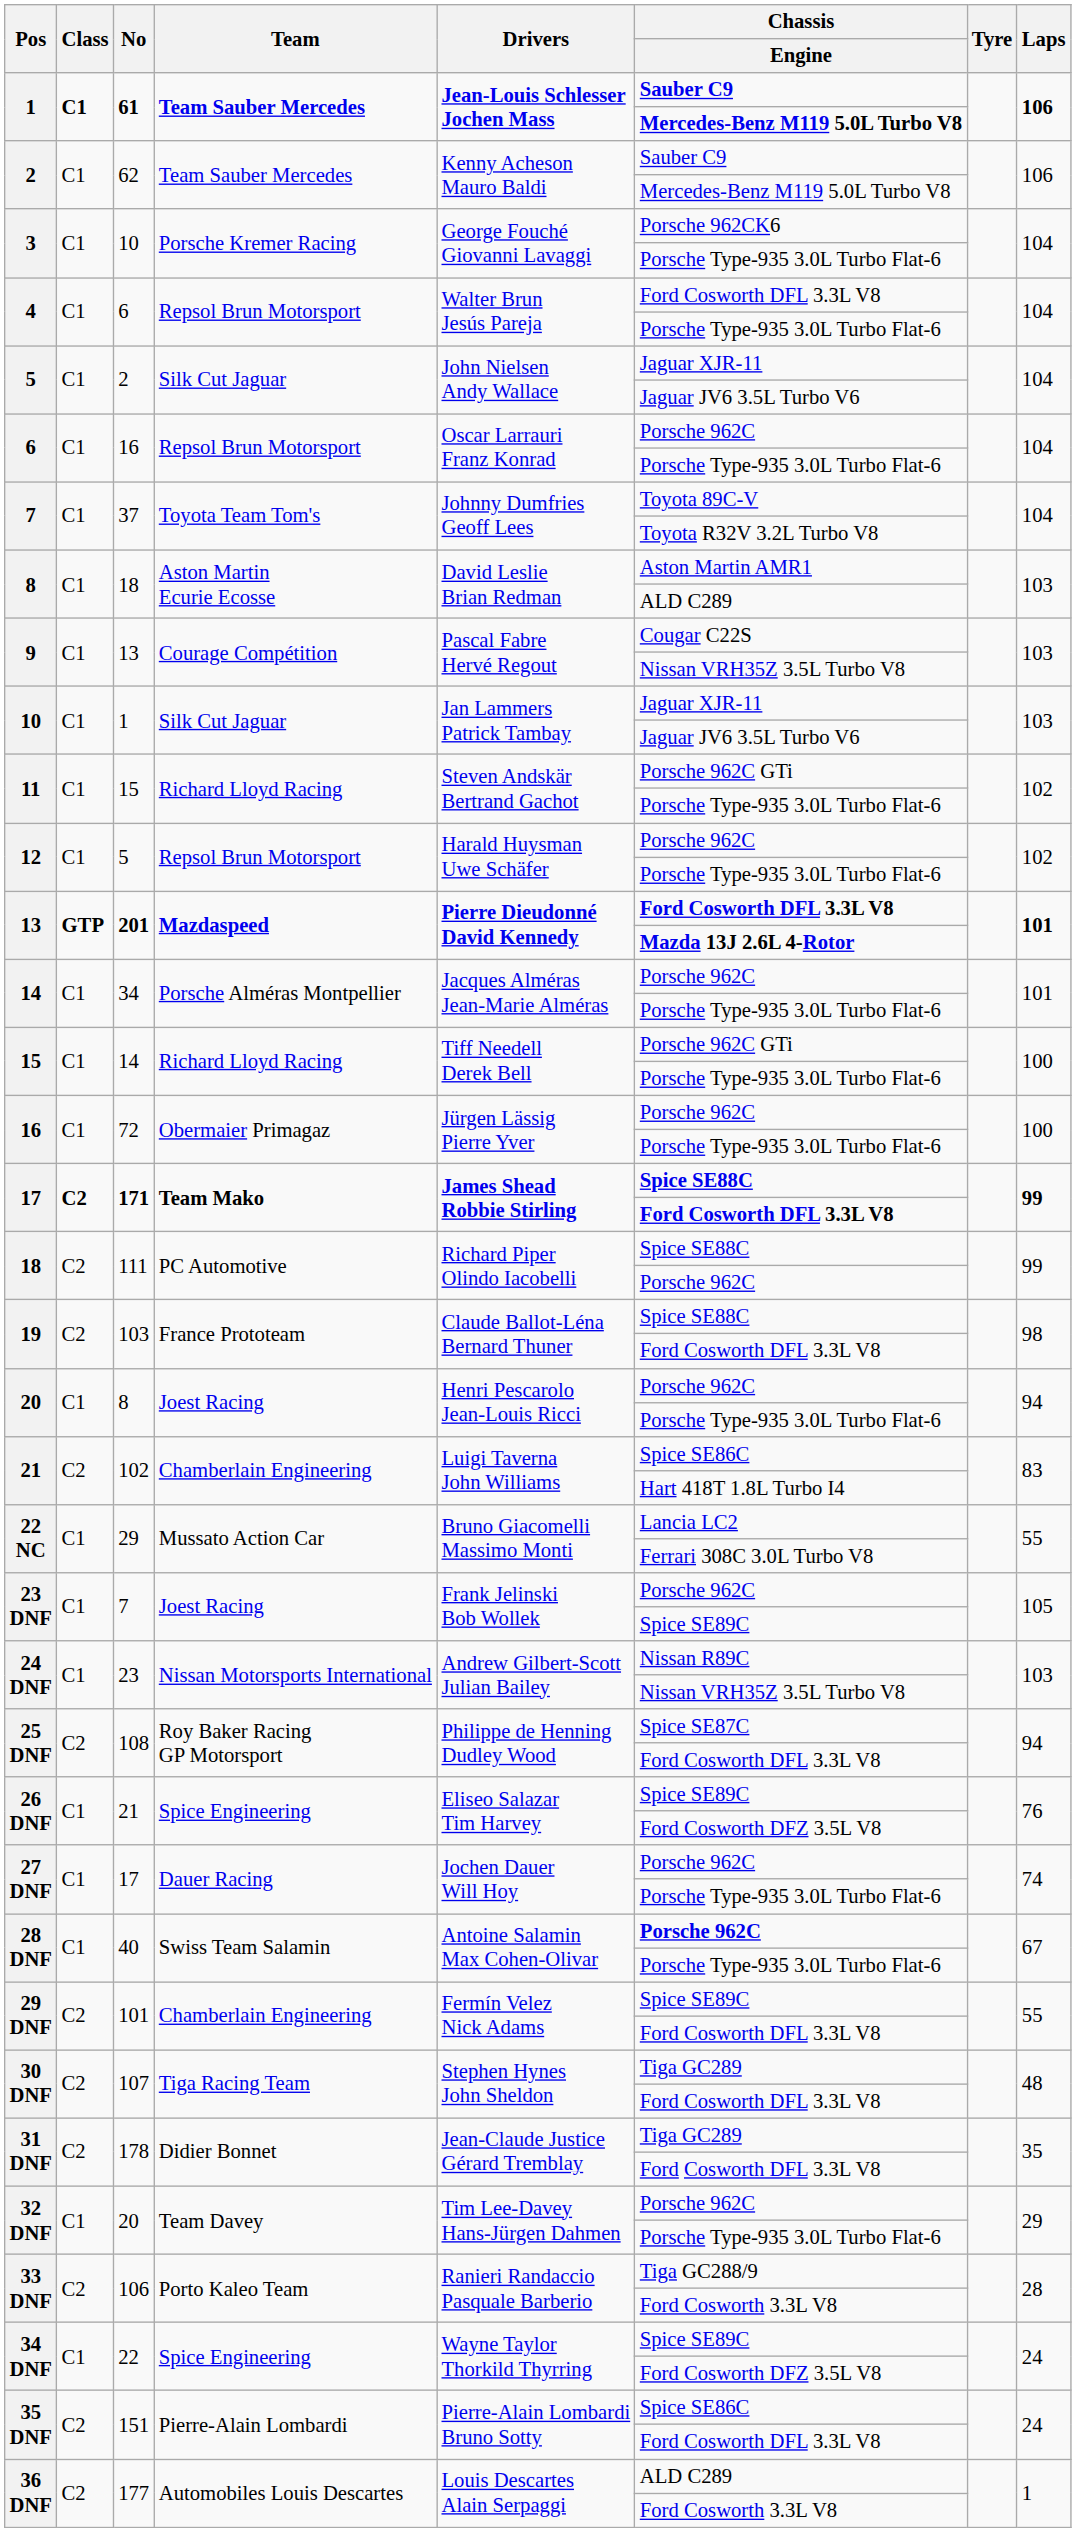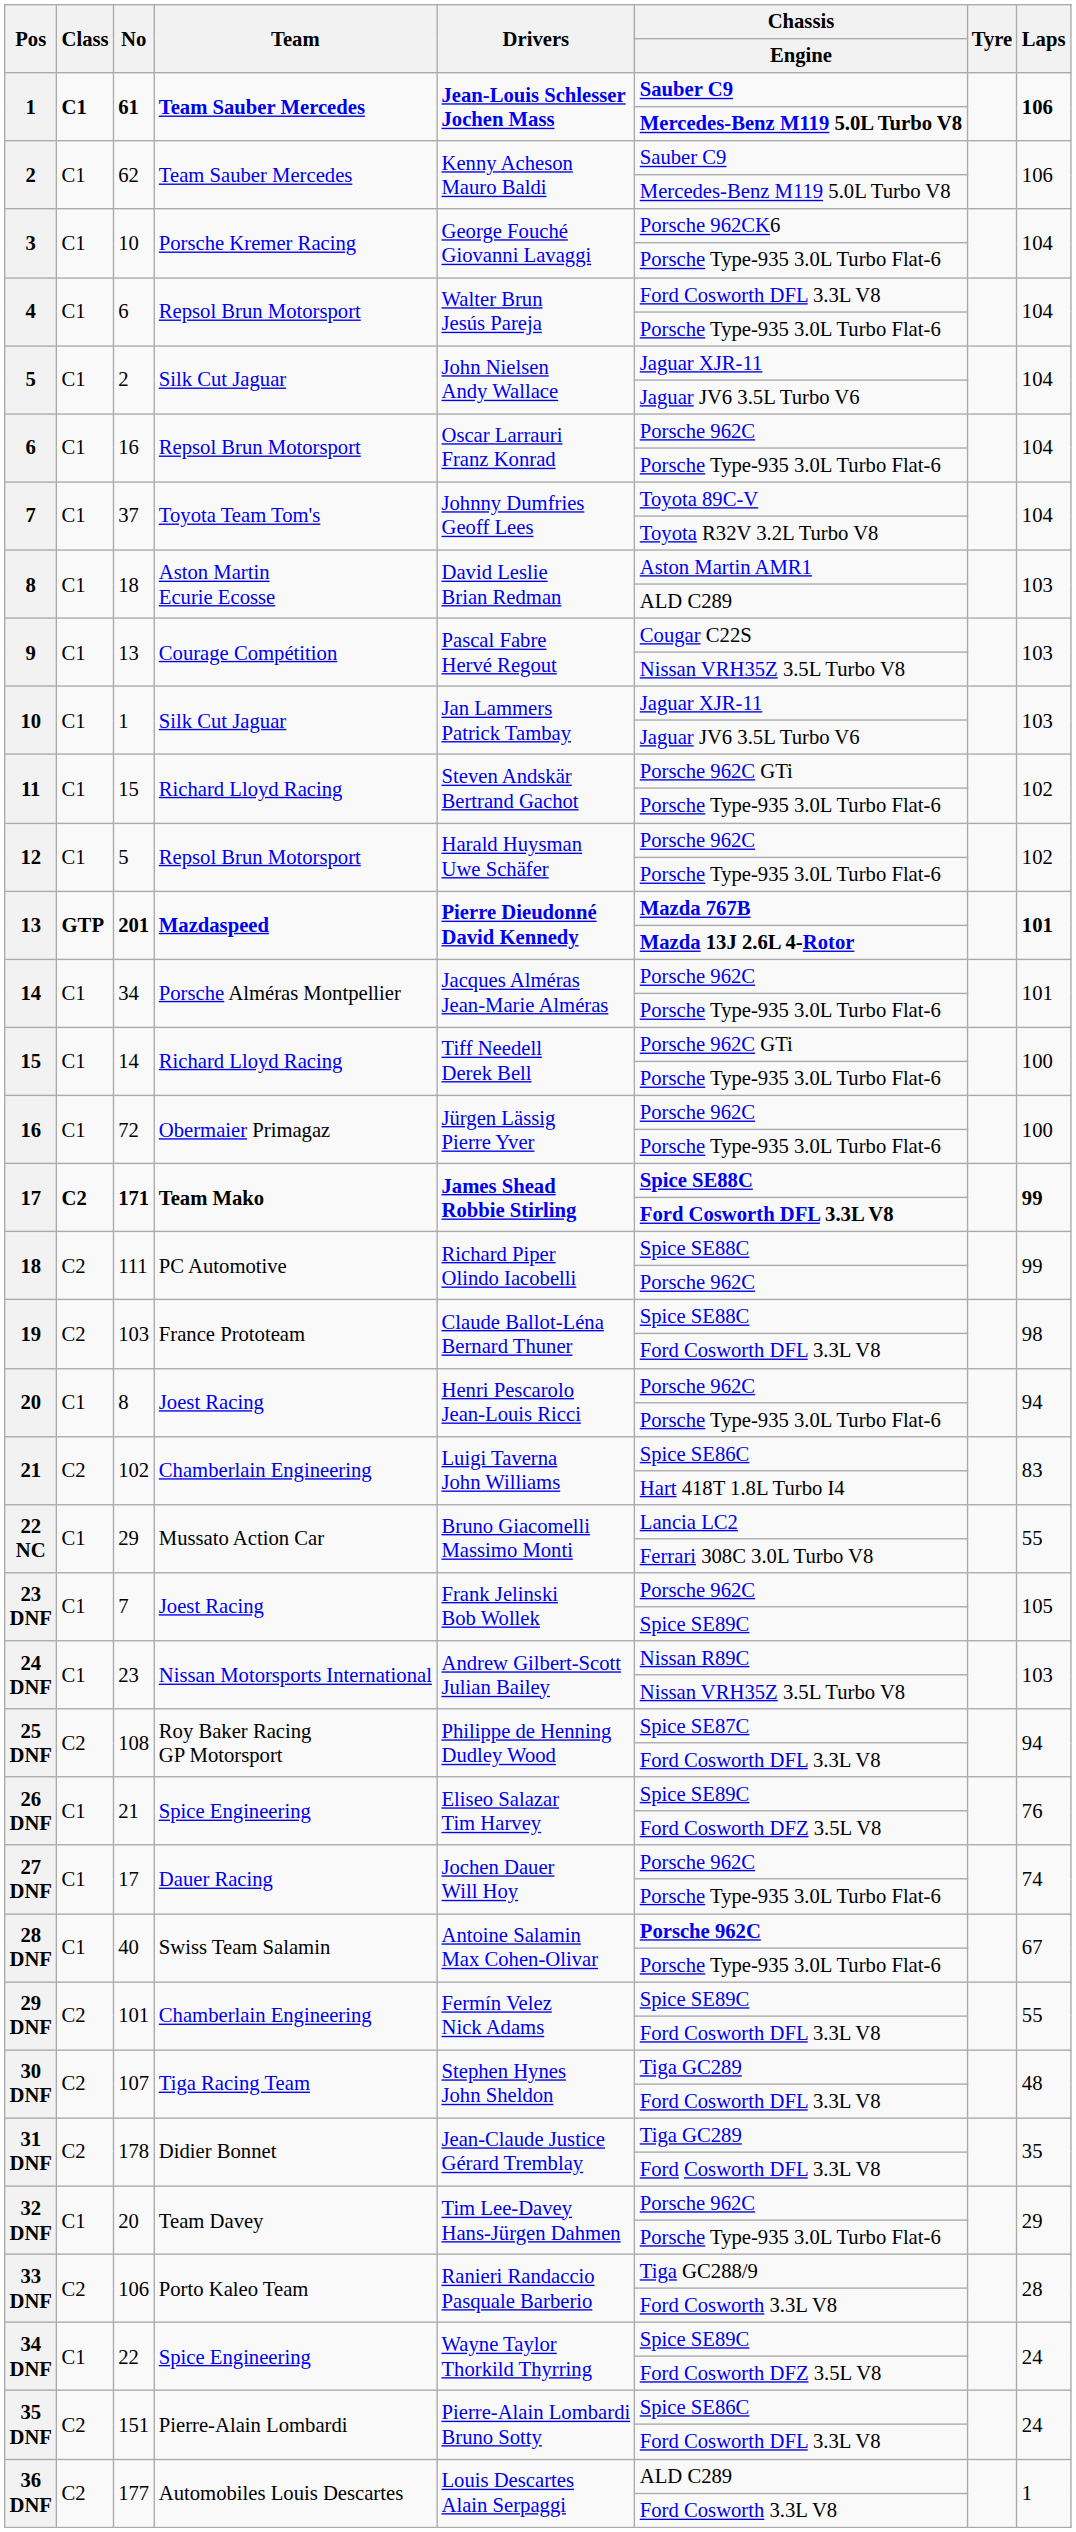(767, 907) Ford Cosworth DFL 3.3L V8 -> (695, 907) Mazda 767B
